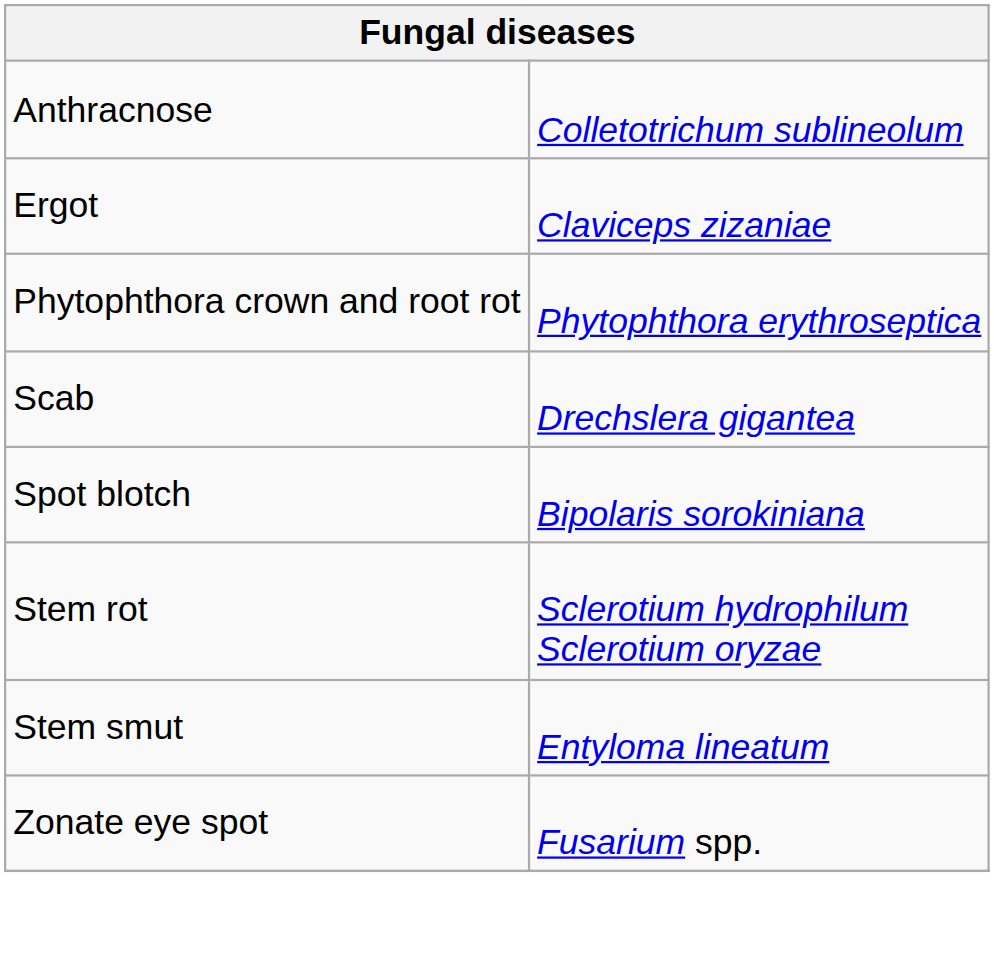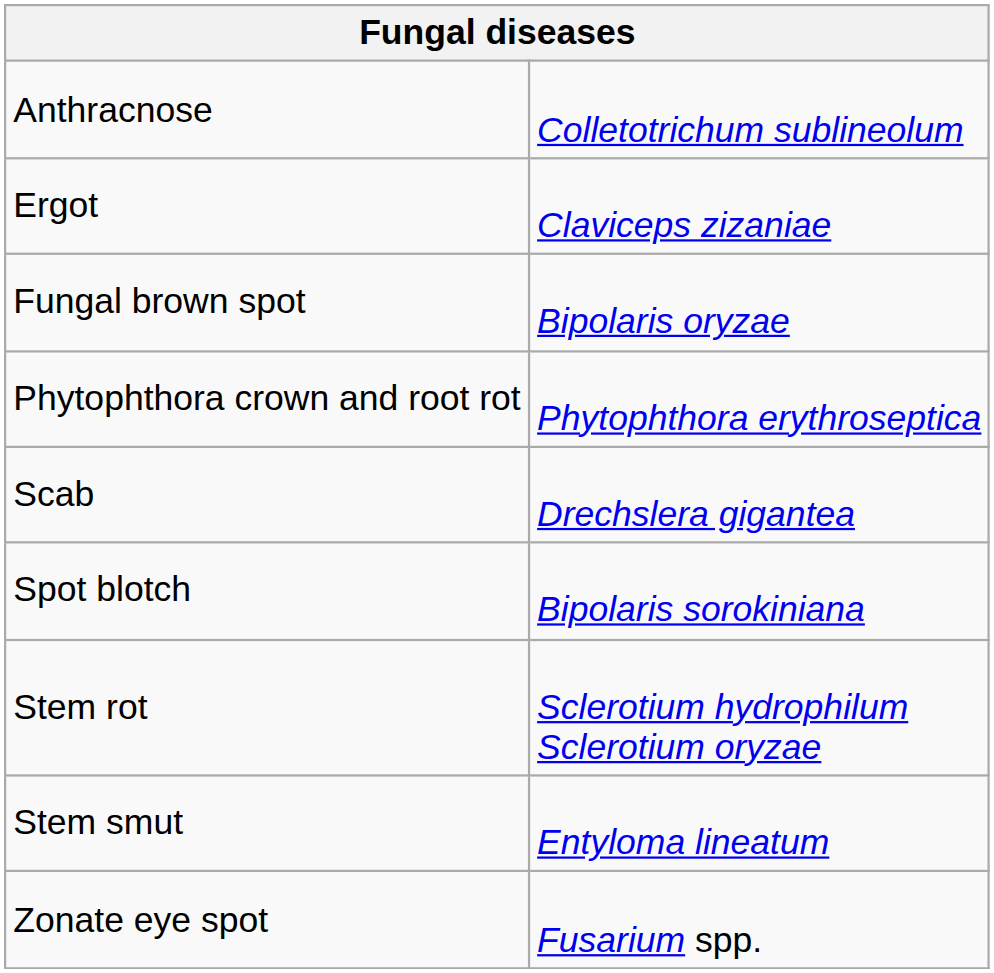+ row: (159, 301)
